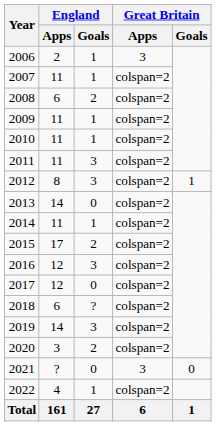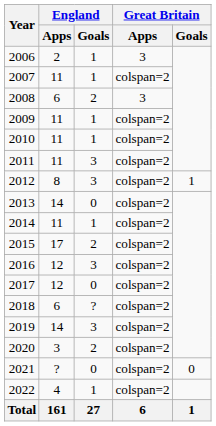(143, 98) colspan=2 -> (143, 98) 3
(143, 368) 3 -> (143, 368) colspan=2
